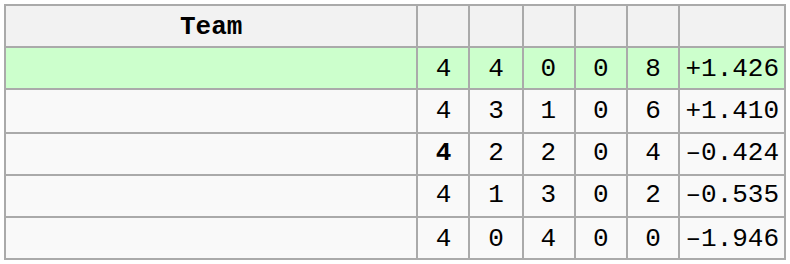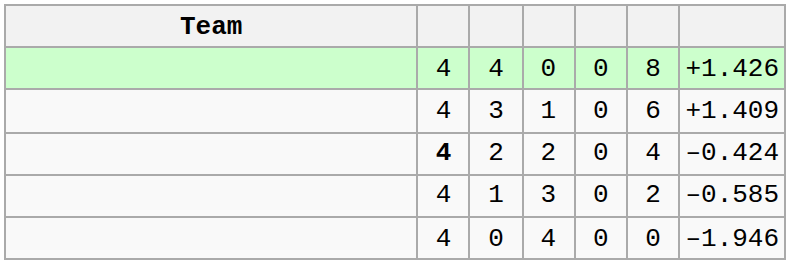(732, 111) +1.410 -> (732, 111) +1.409
(732, 196) –0.535 -> (732, 196) –0.585
